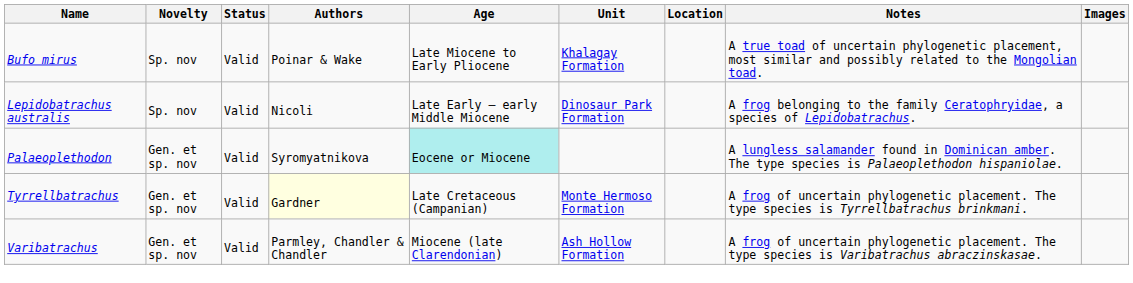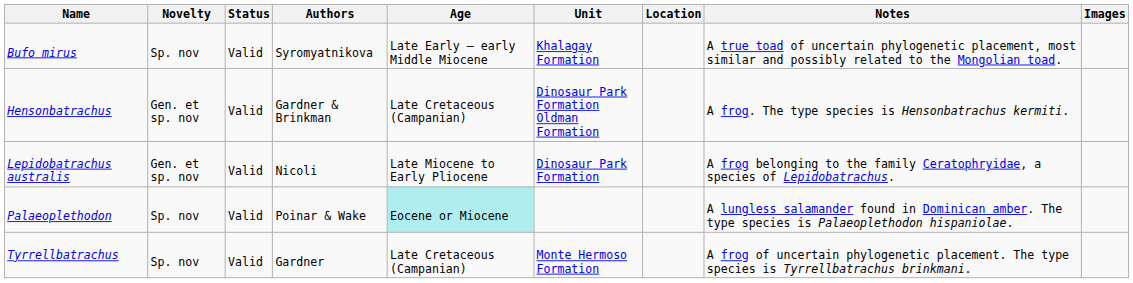(317, 59) Poinar & Wake -> (324, 53) Syromyatnikova
(464, 59) Late Miocene to Early Pliocene -> (453, 53) Late Early – early Middle Miocene
+ row: (59, 112)
(173, 112) Sp. nov -> (175, 171) Gen. et sp. nov
(475, 112) Late Early – early Middle Miocene -> (442, 171) Late Miocene to Early Pliocene
(173, 157) Gen. et sp. nov -> (175, 216) Sp. nov
(320, 157) Syromyatnikova -> (321, 216) Poinar & Wake
(173, 203) Gen. et sp. nov -> (175, 262) Sp. nov
(296, 203) lightyellow background -> (300, 262) no background
- row: (52, 248)
